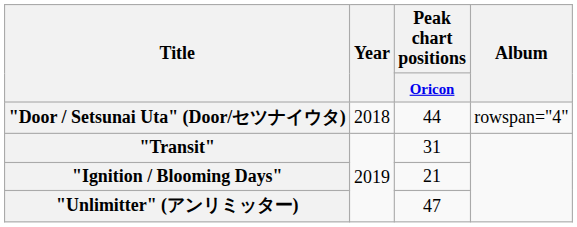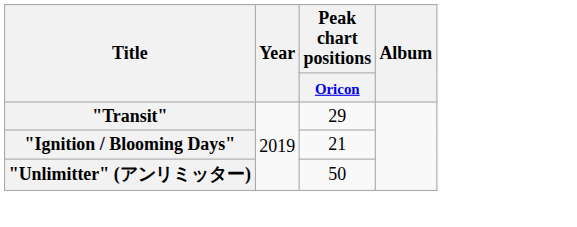- row: (177, 116)
(432, 147) 31 -> (337, 115) 29
(432, 206) 47 -> (337, 174) 50
